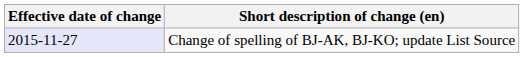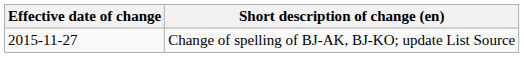(43, 40) lavender background -> (43, 40) no background
